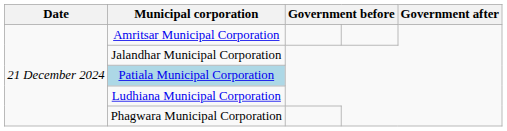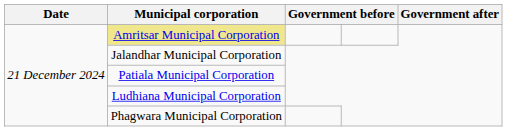(196, 34) no background -> (196, 34) khaki background
(196, 75) lightblue background -> (196, 75) no background
